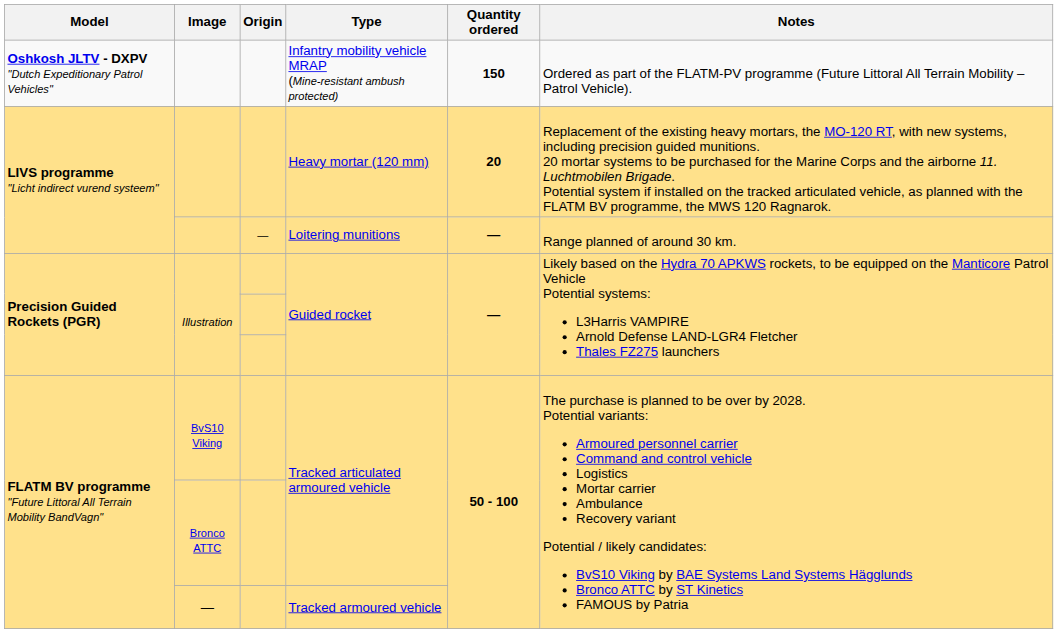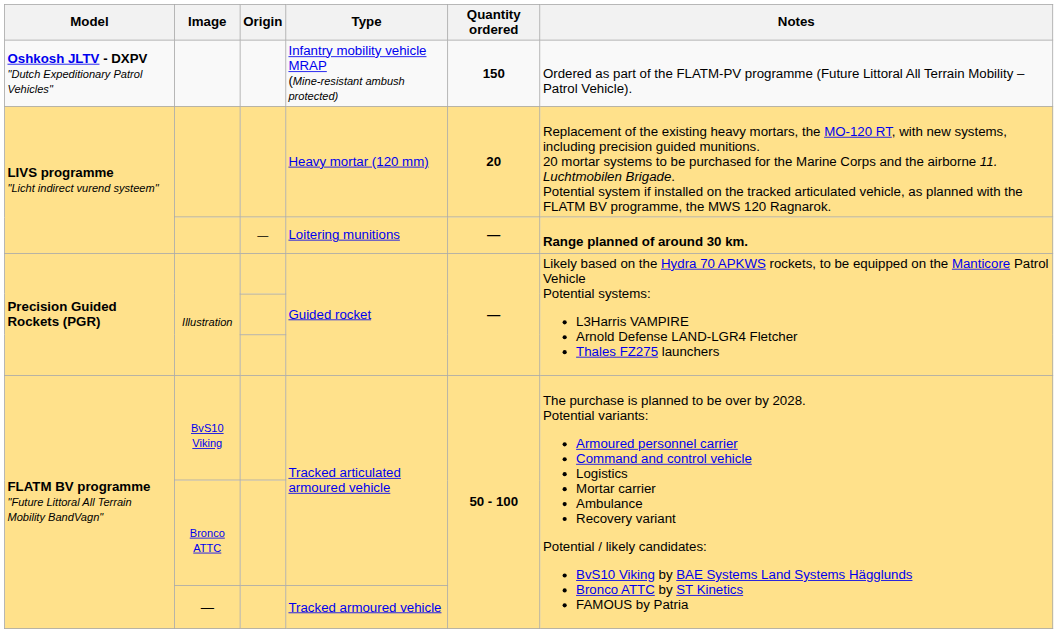(640, 242) normal -> (645, 242) bold
